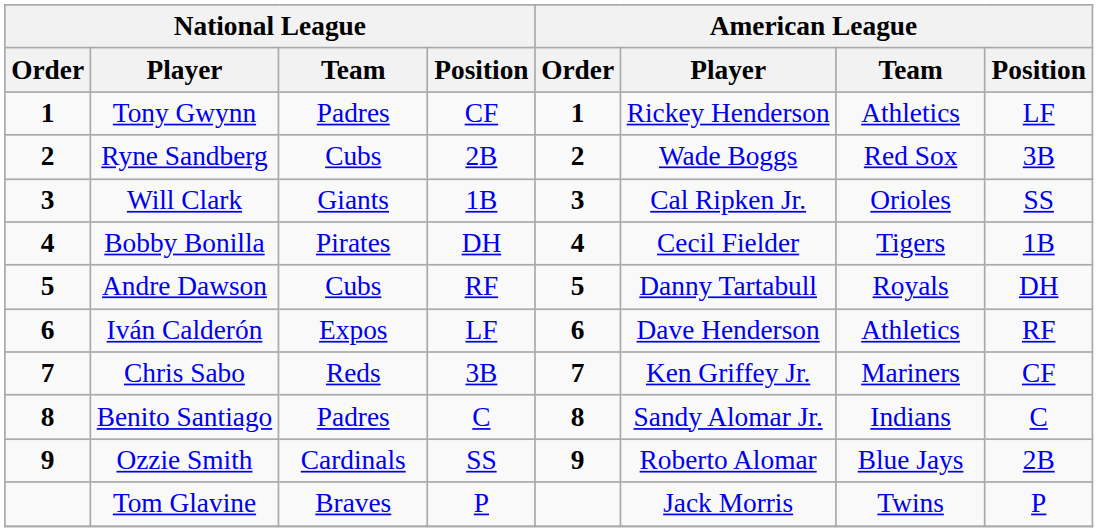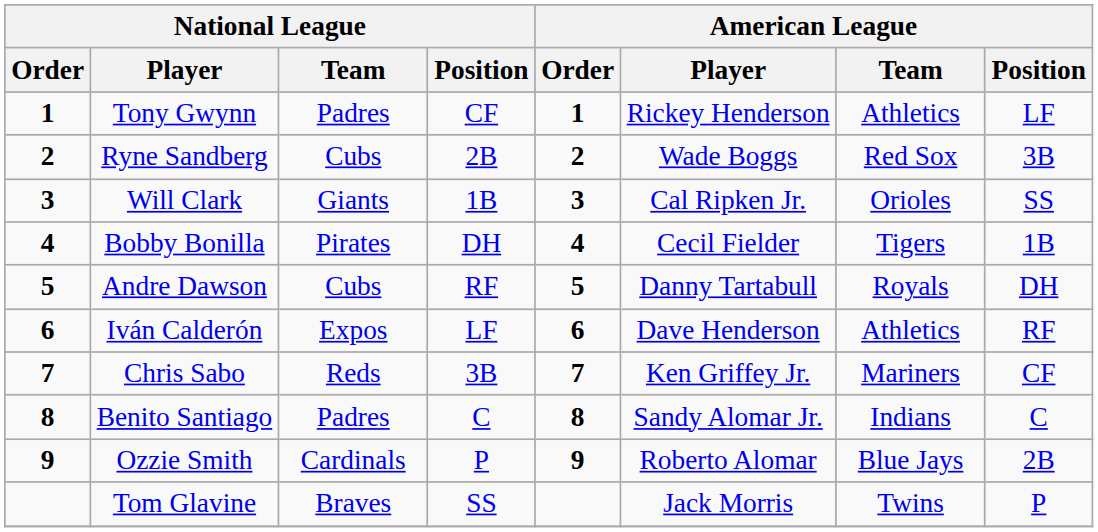(481, 460) SS -> (481, 460) P
(481, 503) P -> (481, 503) SS
